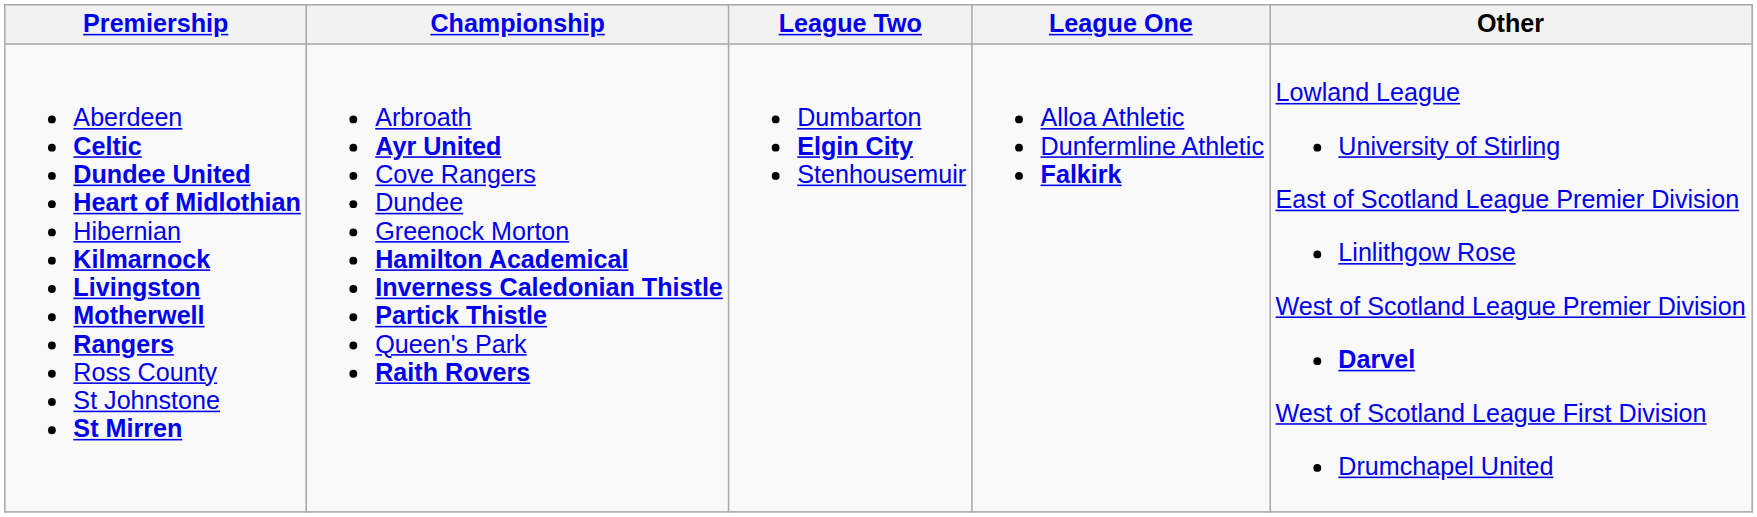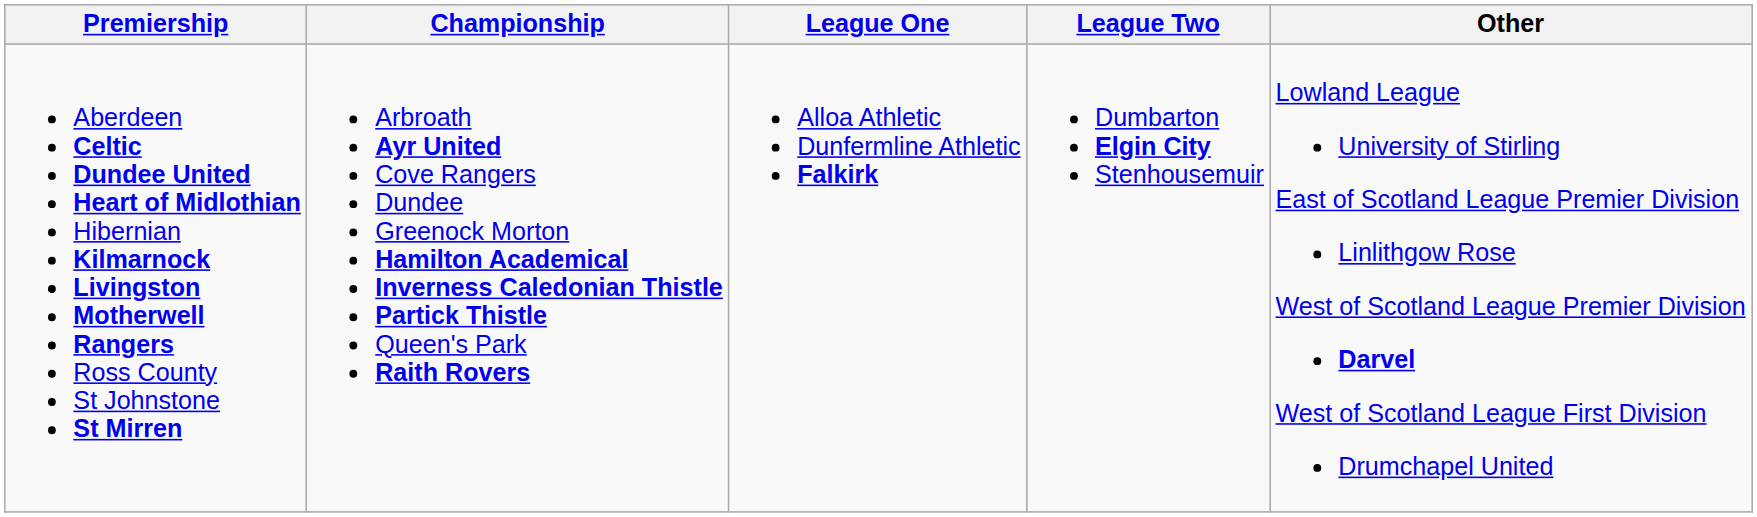columns swapped: (1121, 24) <-> (850, 24)
